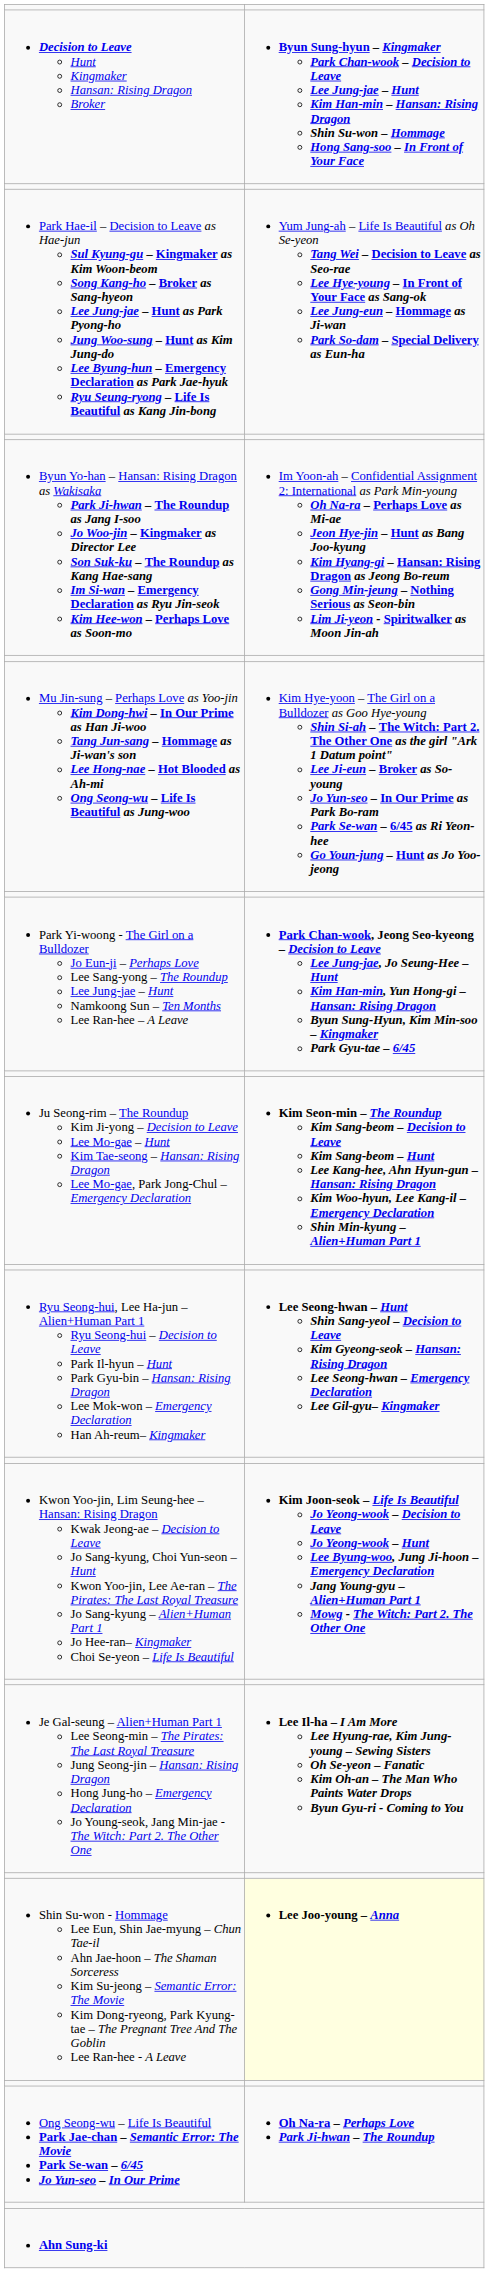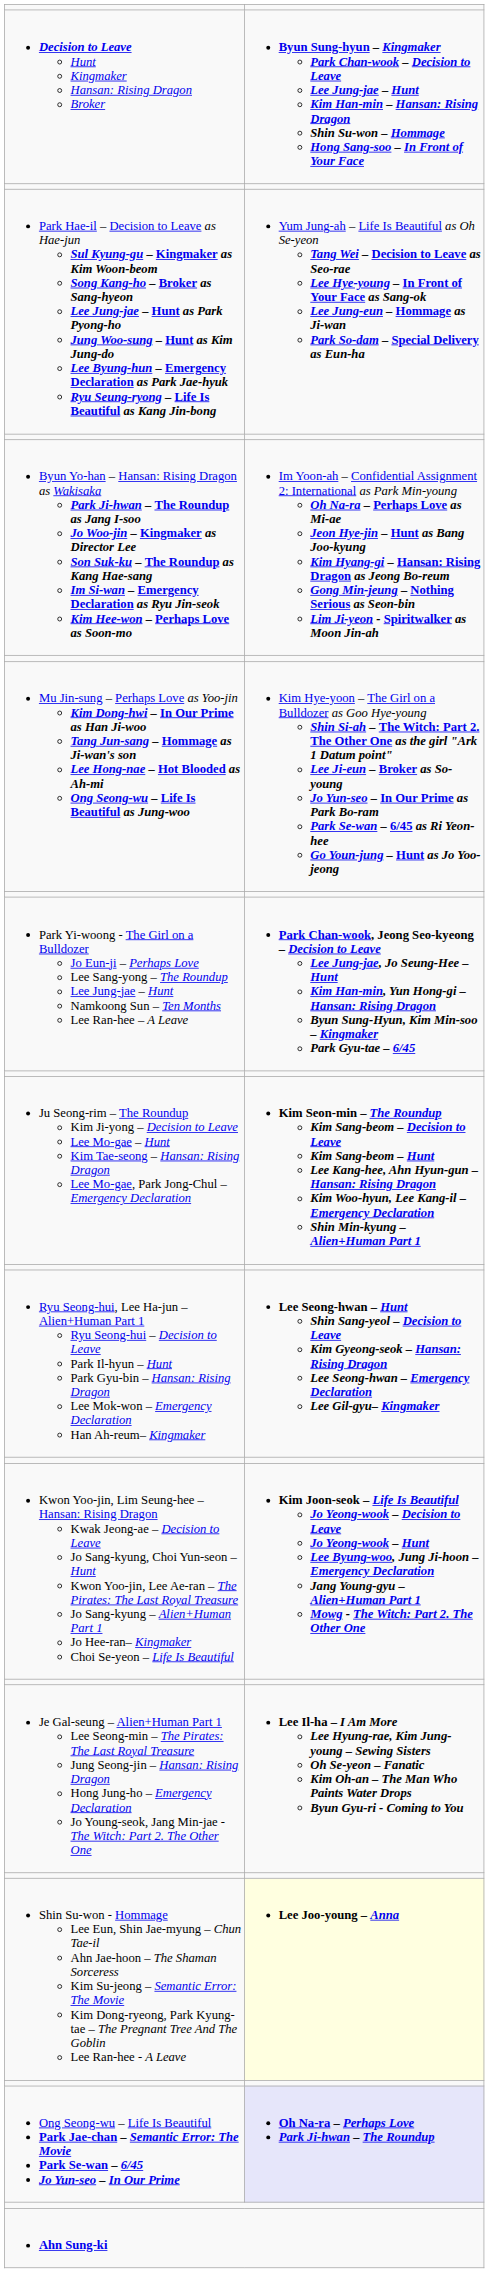(364, 2130) no background -> (364, 2130) lavender background
